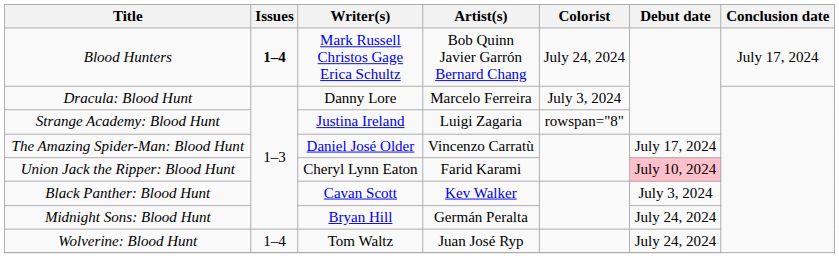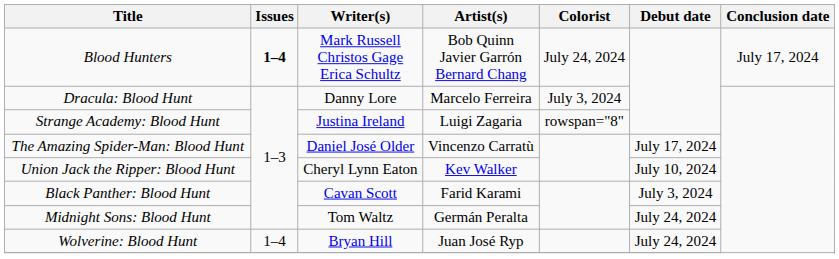(481, 169) Farid Karami -> (481, 169) Kev Walker
(675, 169) pink background -> (675, 169) no background
(481, 193) Kev Walker -> (481, 193) Farid Karami
(360, 217) Bryan Hill -> (360, 217) Tom Waltz
(360, 241) Tom Waltz -> (360, 241) Bryan Hill
